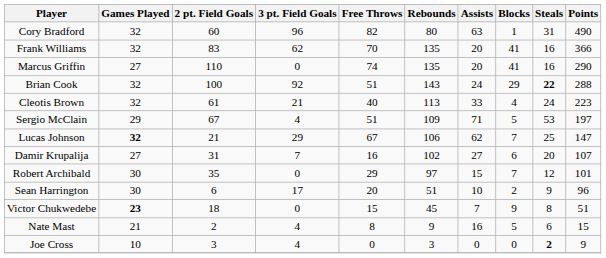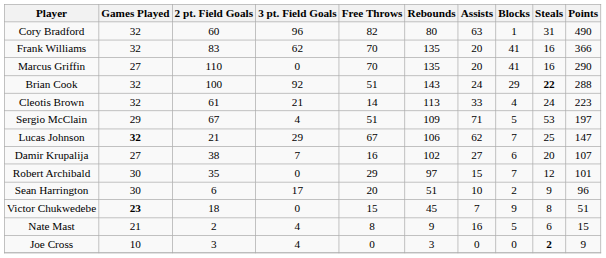(372, 66) 74 -> (372, 66) 70
(372, 102) 40 -> (372, 102) 14
(214, 155) 31 -> (214, 155) 38
